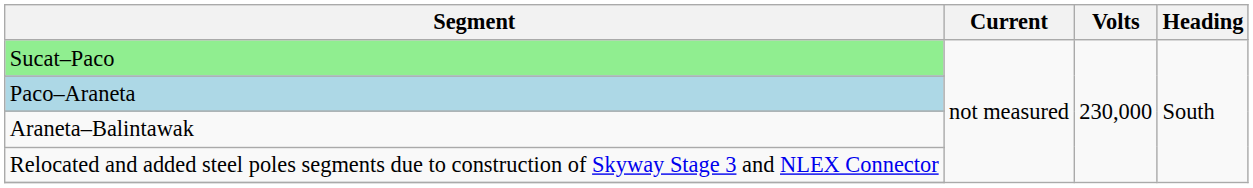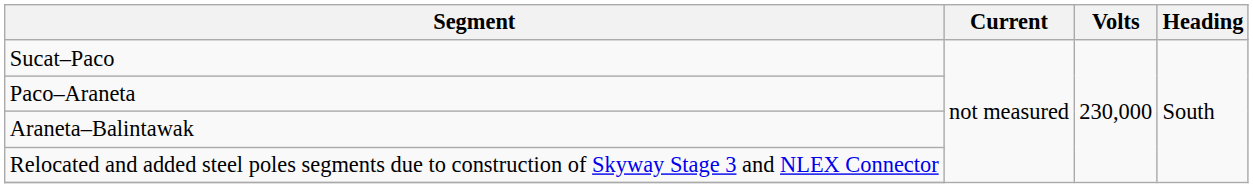(62, 57) lightgreen background -> (62, 57) no background
(73, 93) lightblue background -> (73, 93) no background
